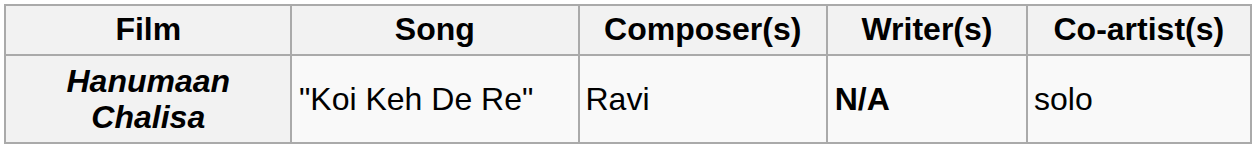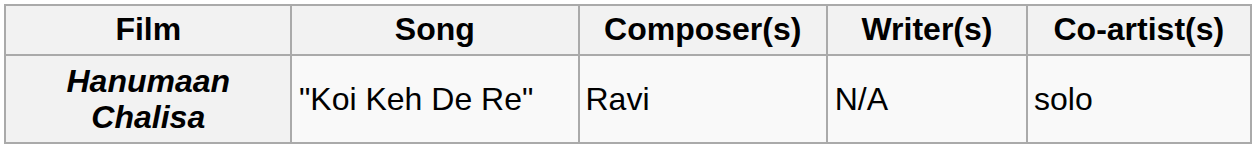(862, 98) bold -> (861, 98) normal
